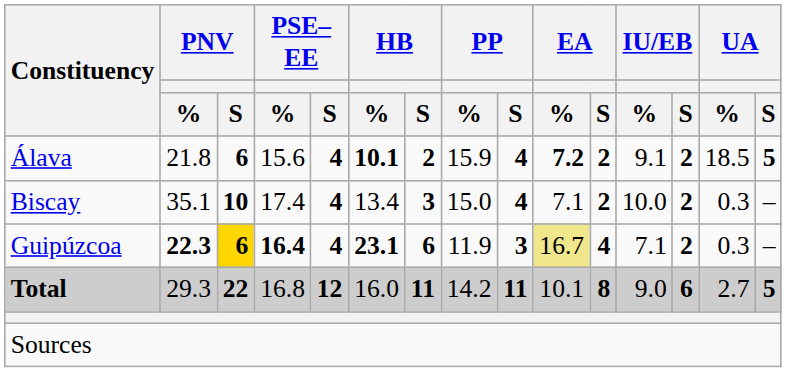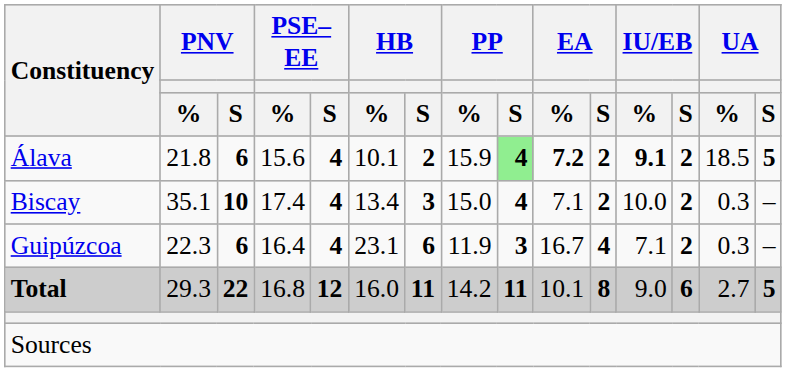(377, 157) bold -> (377, 157) normal
(521, 157) no background -> (521, 157) lightgreen background
(651, 157) normal -> (651, 157) bold
(189, 245) bold -> (189, 245) normal
(242, 245) gold background -> (242, 245) no background
(283, 245) bold -> (283, 245) normal
(377, 245) bold -> (377, 245) normal
(562, 245) khaki background -> (562, 245) no background
